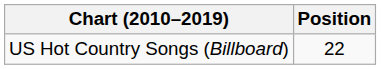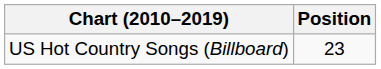(334, 49) 22 -> (334, 49) 23
